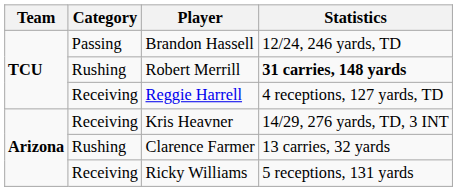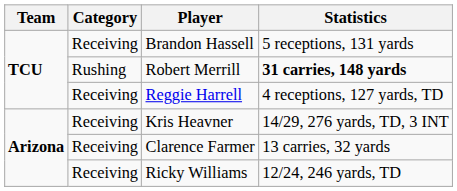(97, 43) Passing -> (105, 43) Receiving
(332, 43) 12/24, 246 yards, TD -> (338, 43) 5 receptions, 131 yards
(99, 147) Rushing -> (105, 147) Receiving
(338, 173) 5 receptions, 131 yards -> (332, 173) 12/24, 246 yards, TD
